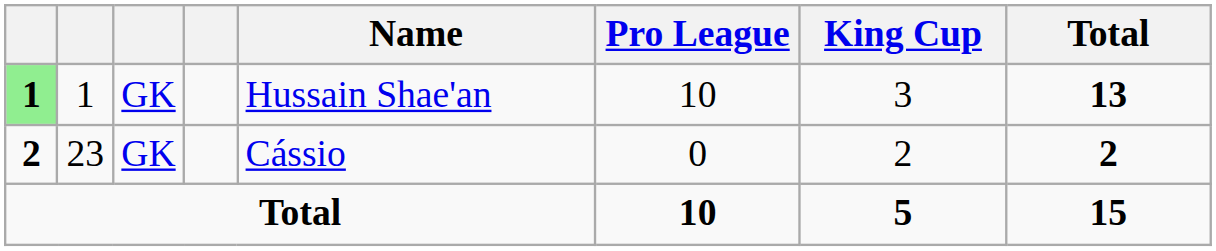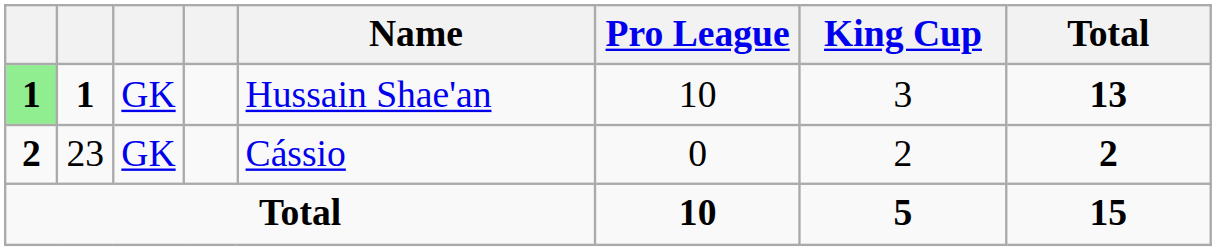(85, 93) normal -> (85, 93) bold
